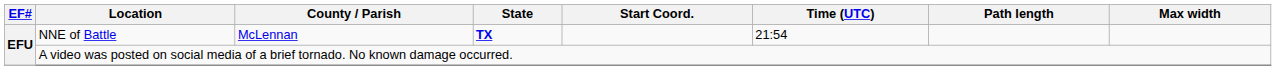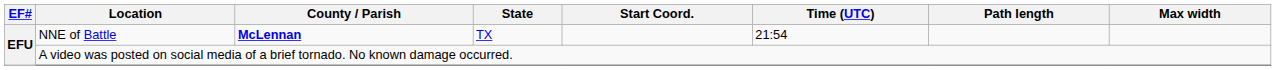(268, 34) normal -> (270, 34) bold
(484, 34) bold -> (484, 34) normal
